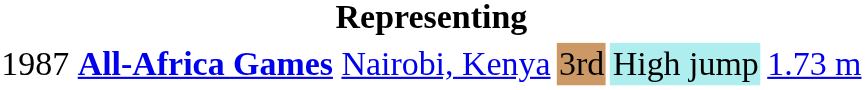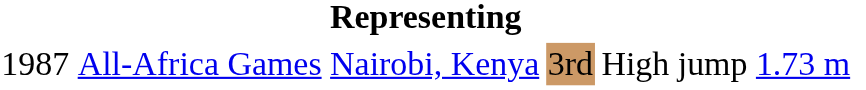(205, 63) bold -> (200, 63) normal
(686, 63) paleturquoise background -> (674, 63) no background
